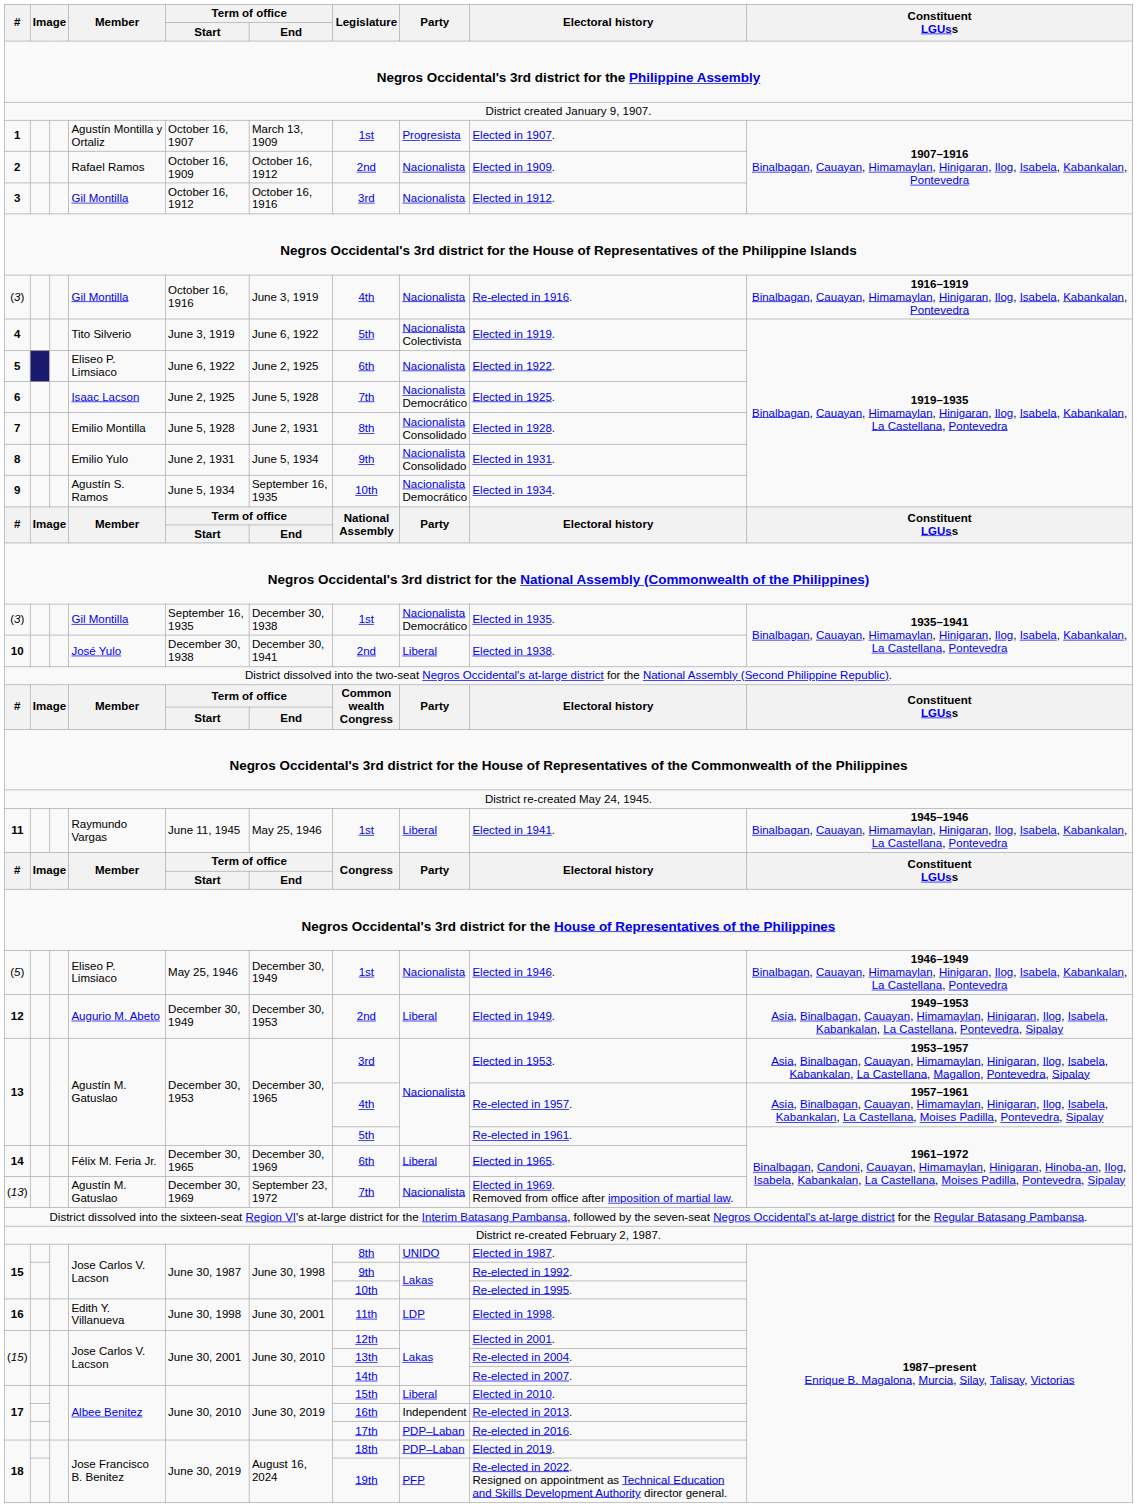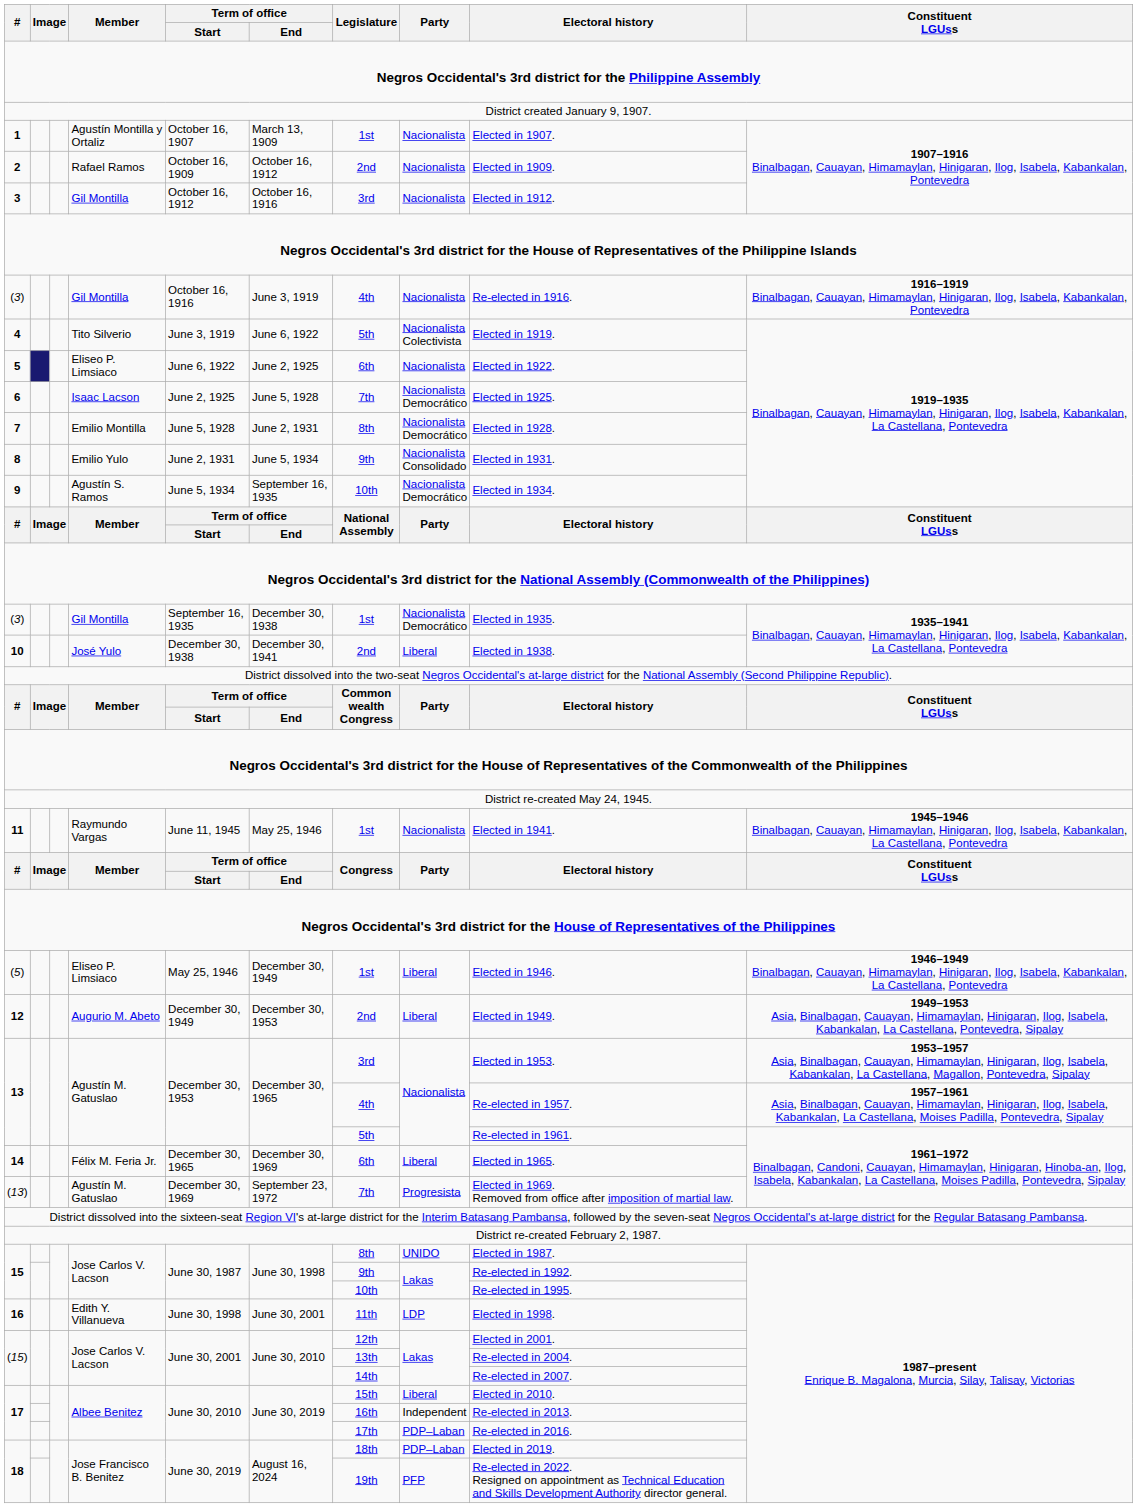(432, 135) Progresista -> (434, 135) Nacionalista
(434, 428) Nacionalista Consolidado -> (435, 428) Nacionalista Democrático
(420, 830) Liberal -> (434, 830) Nacionalista
(434, 972) Nacionalista -> (420, 972) Liberal
(434, 1192) Nacionalista -> (432, 1192) Progresista
